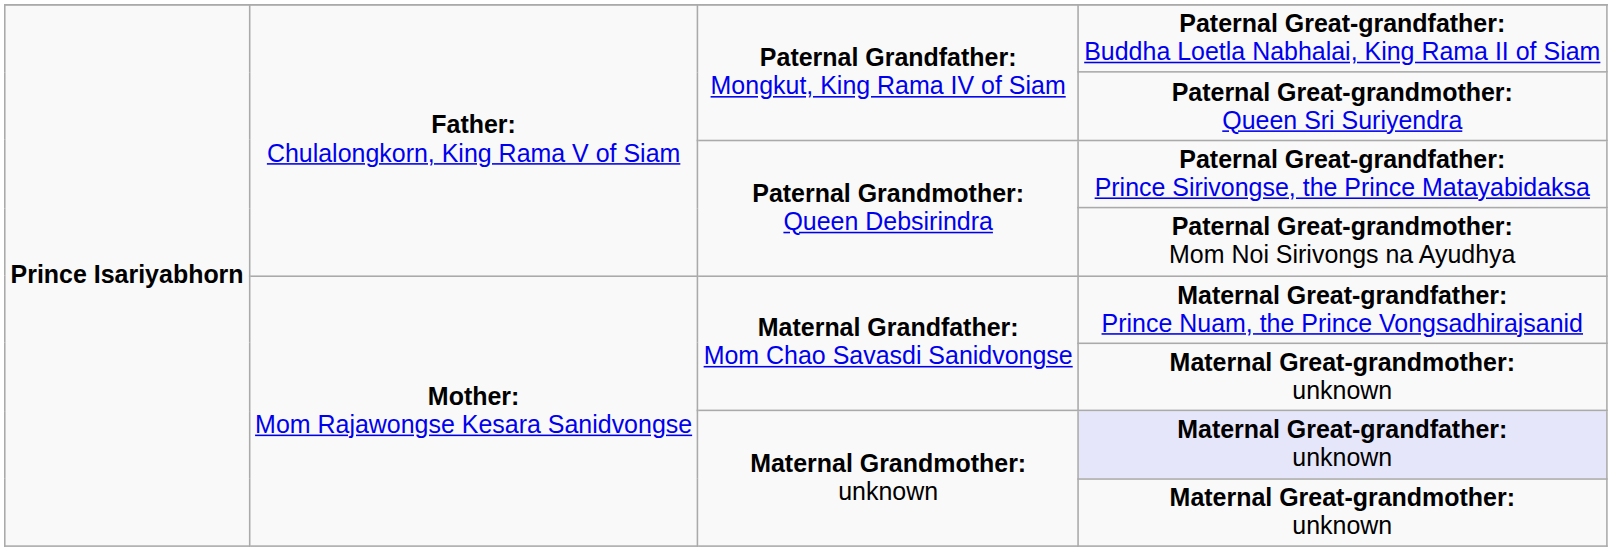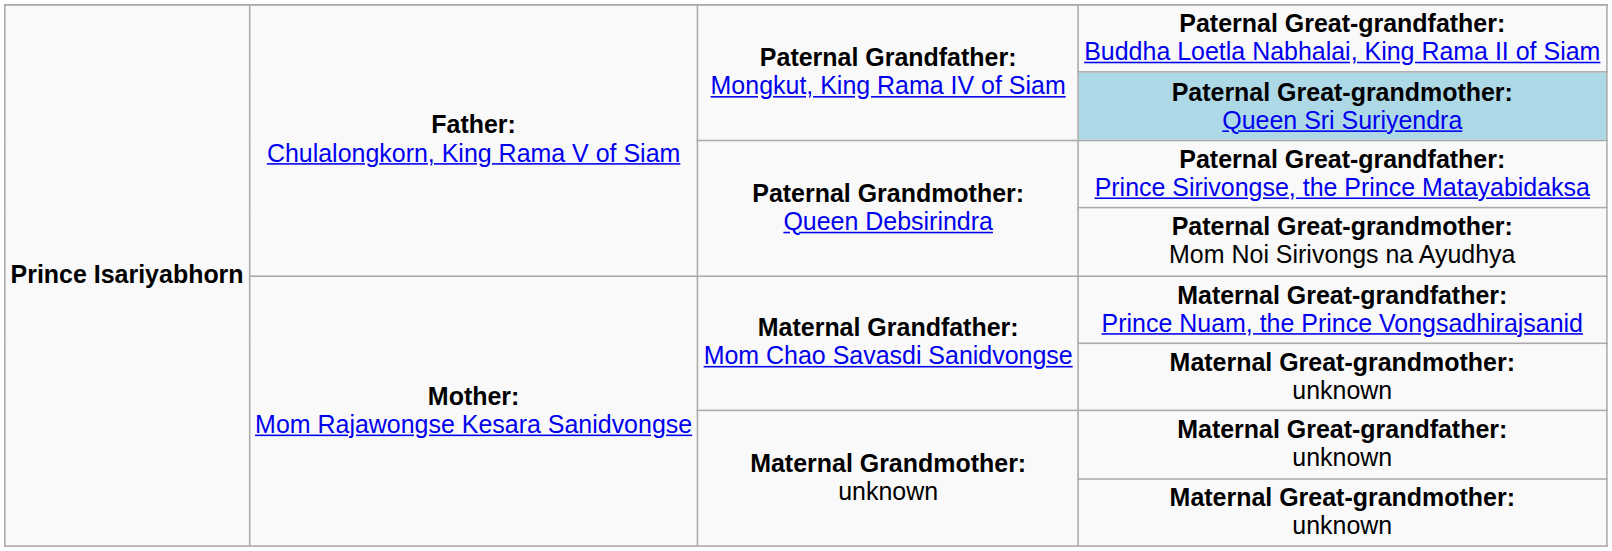(1342, 105) no background -> (1342, 105) lightblue background
(1342, 444) lavender background -> (1342, 444) no background
